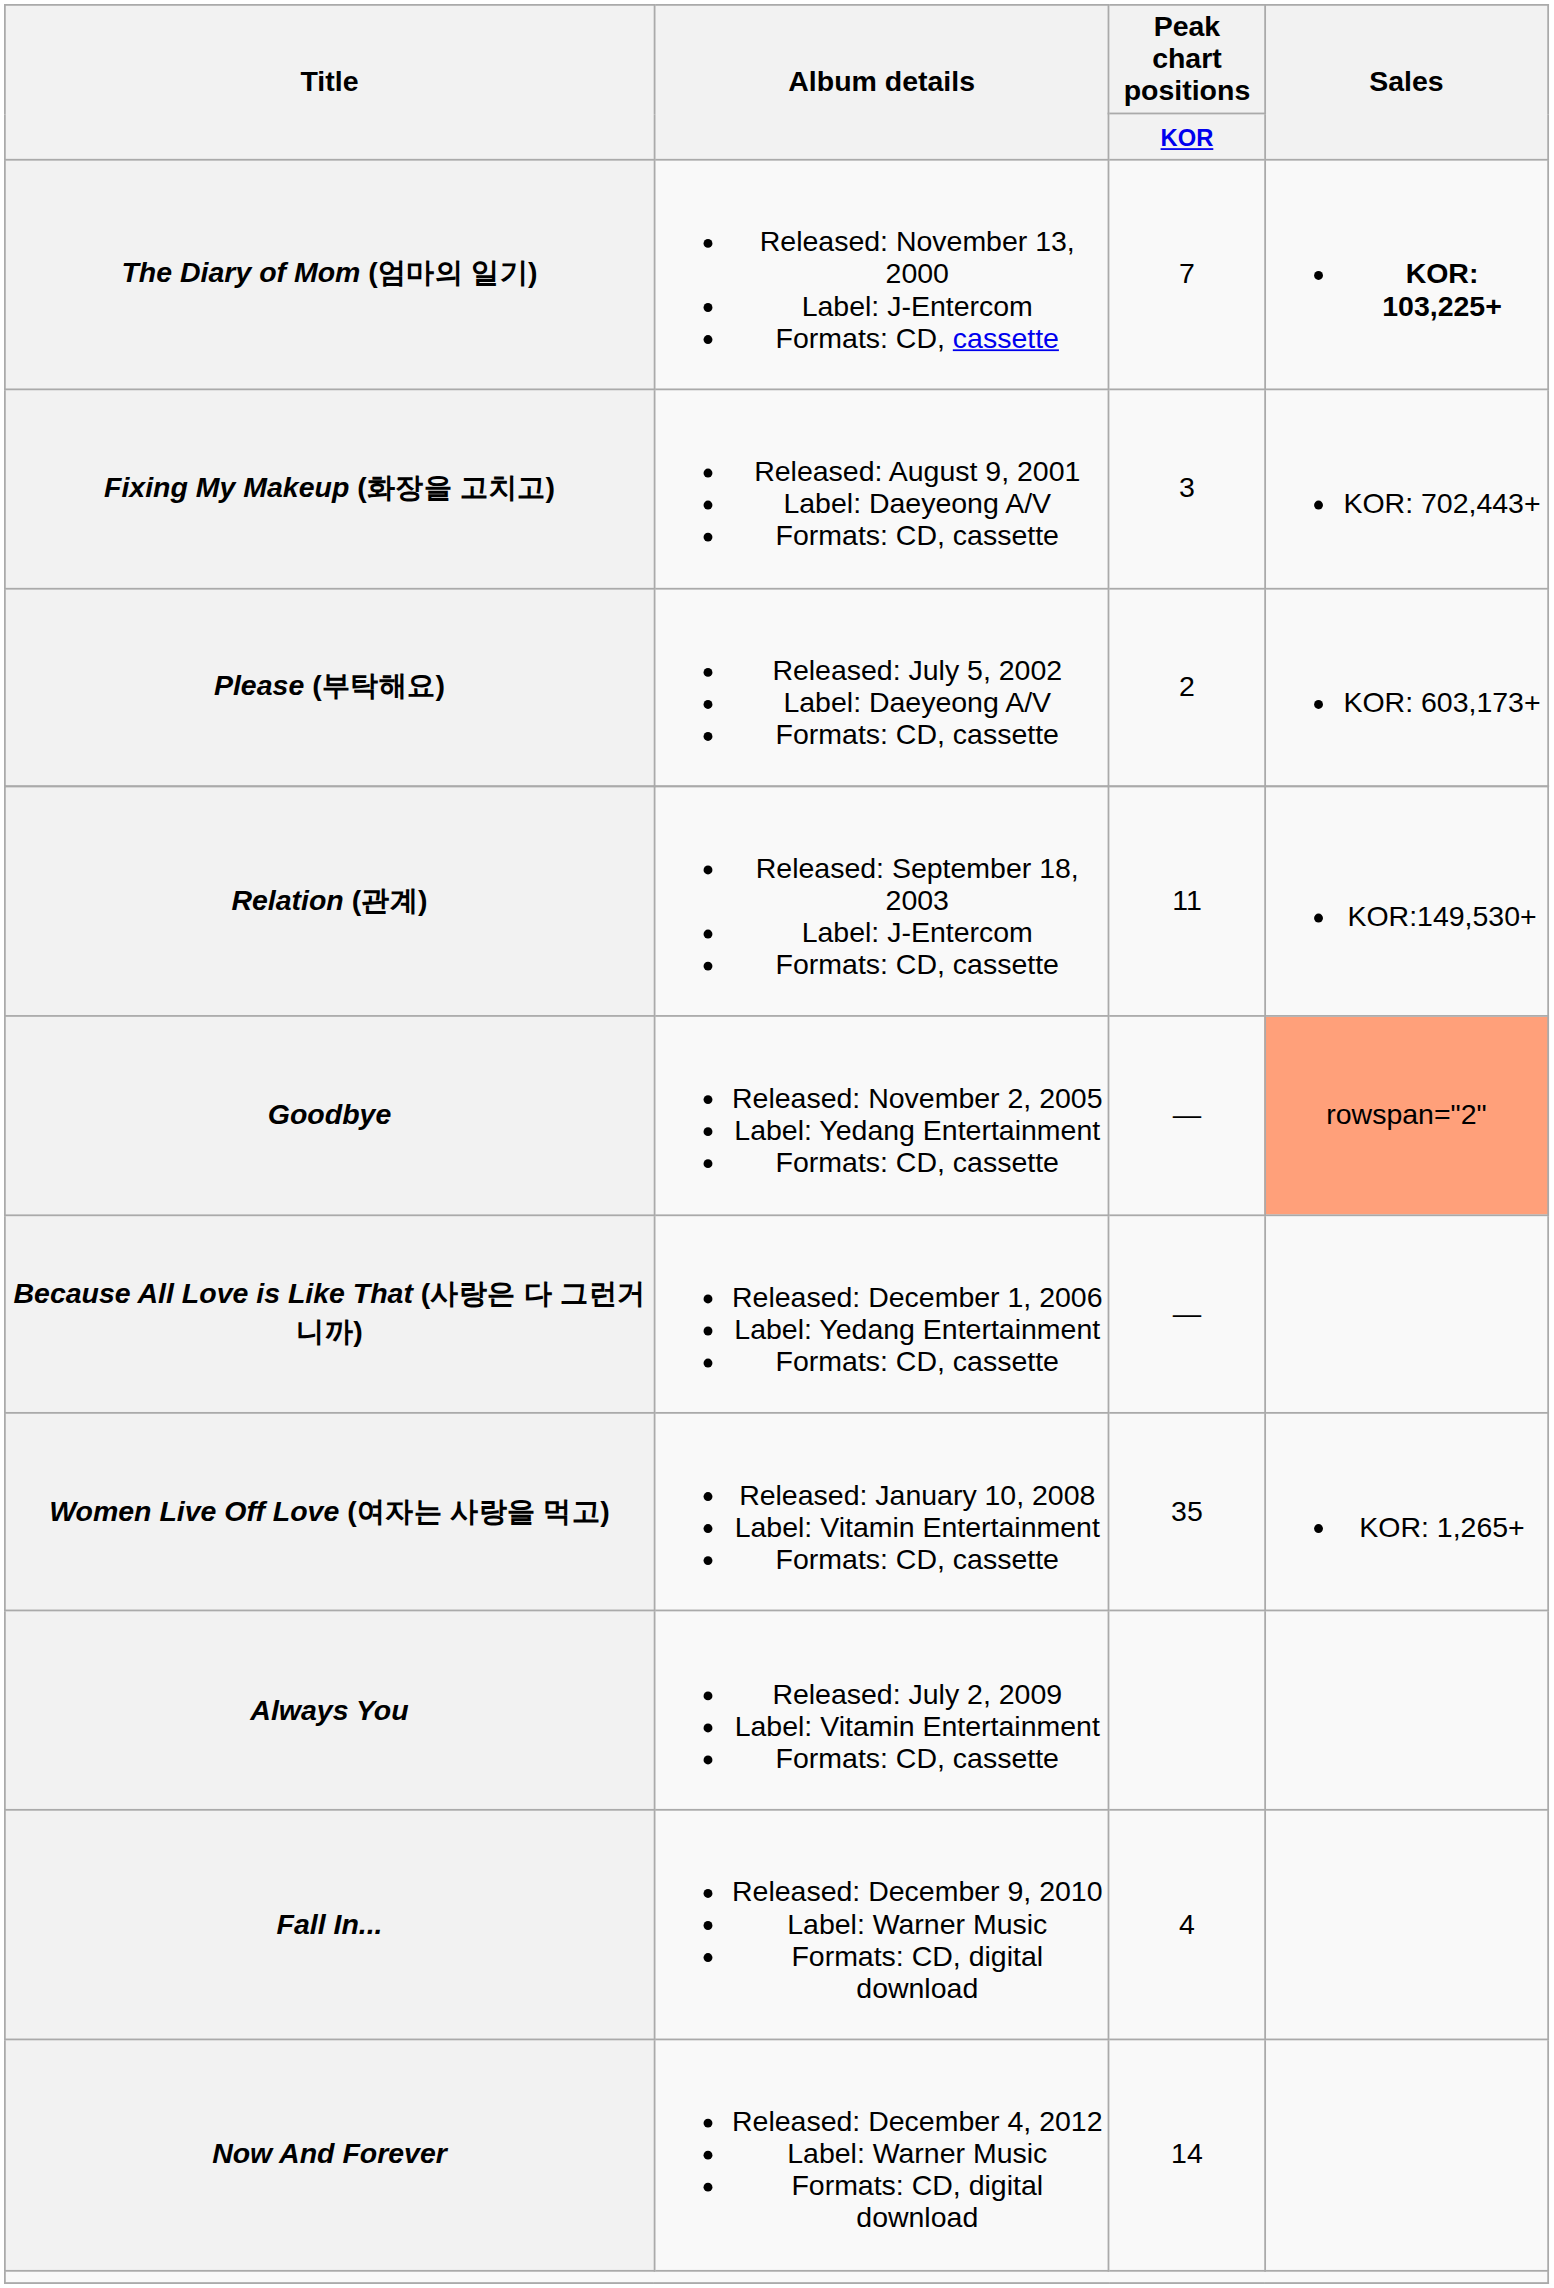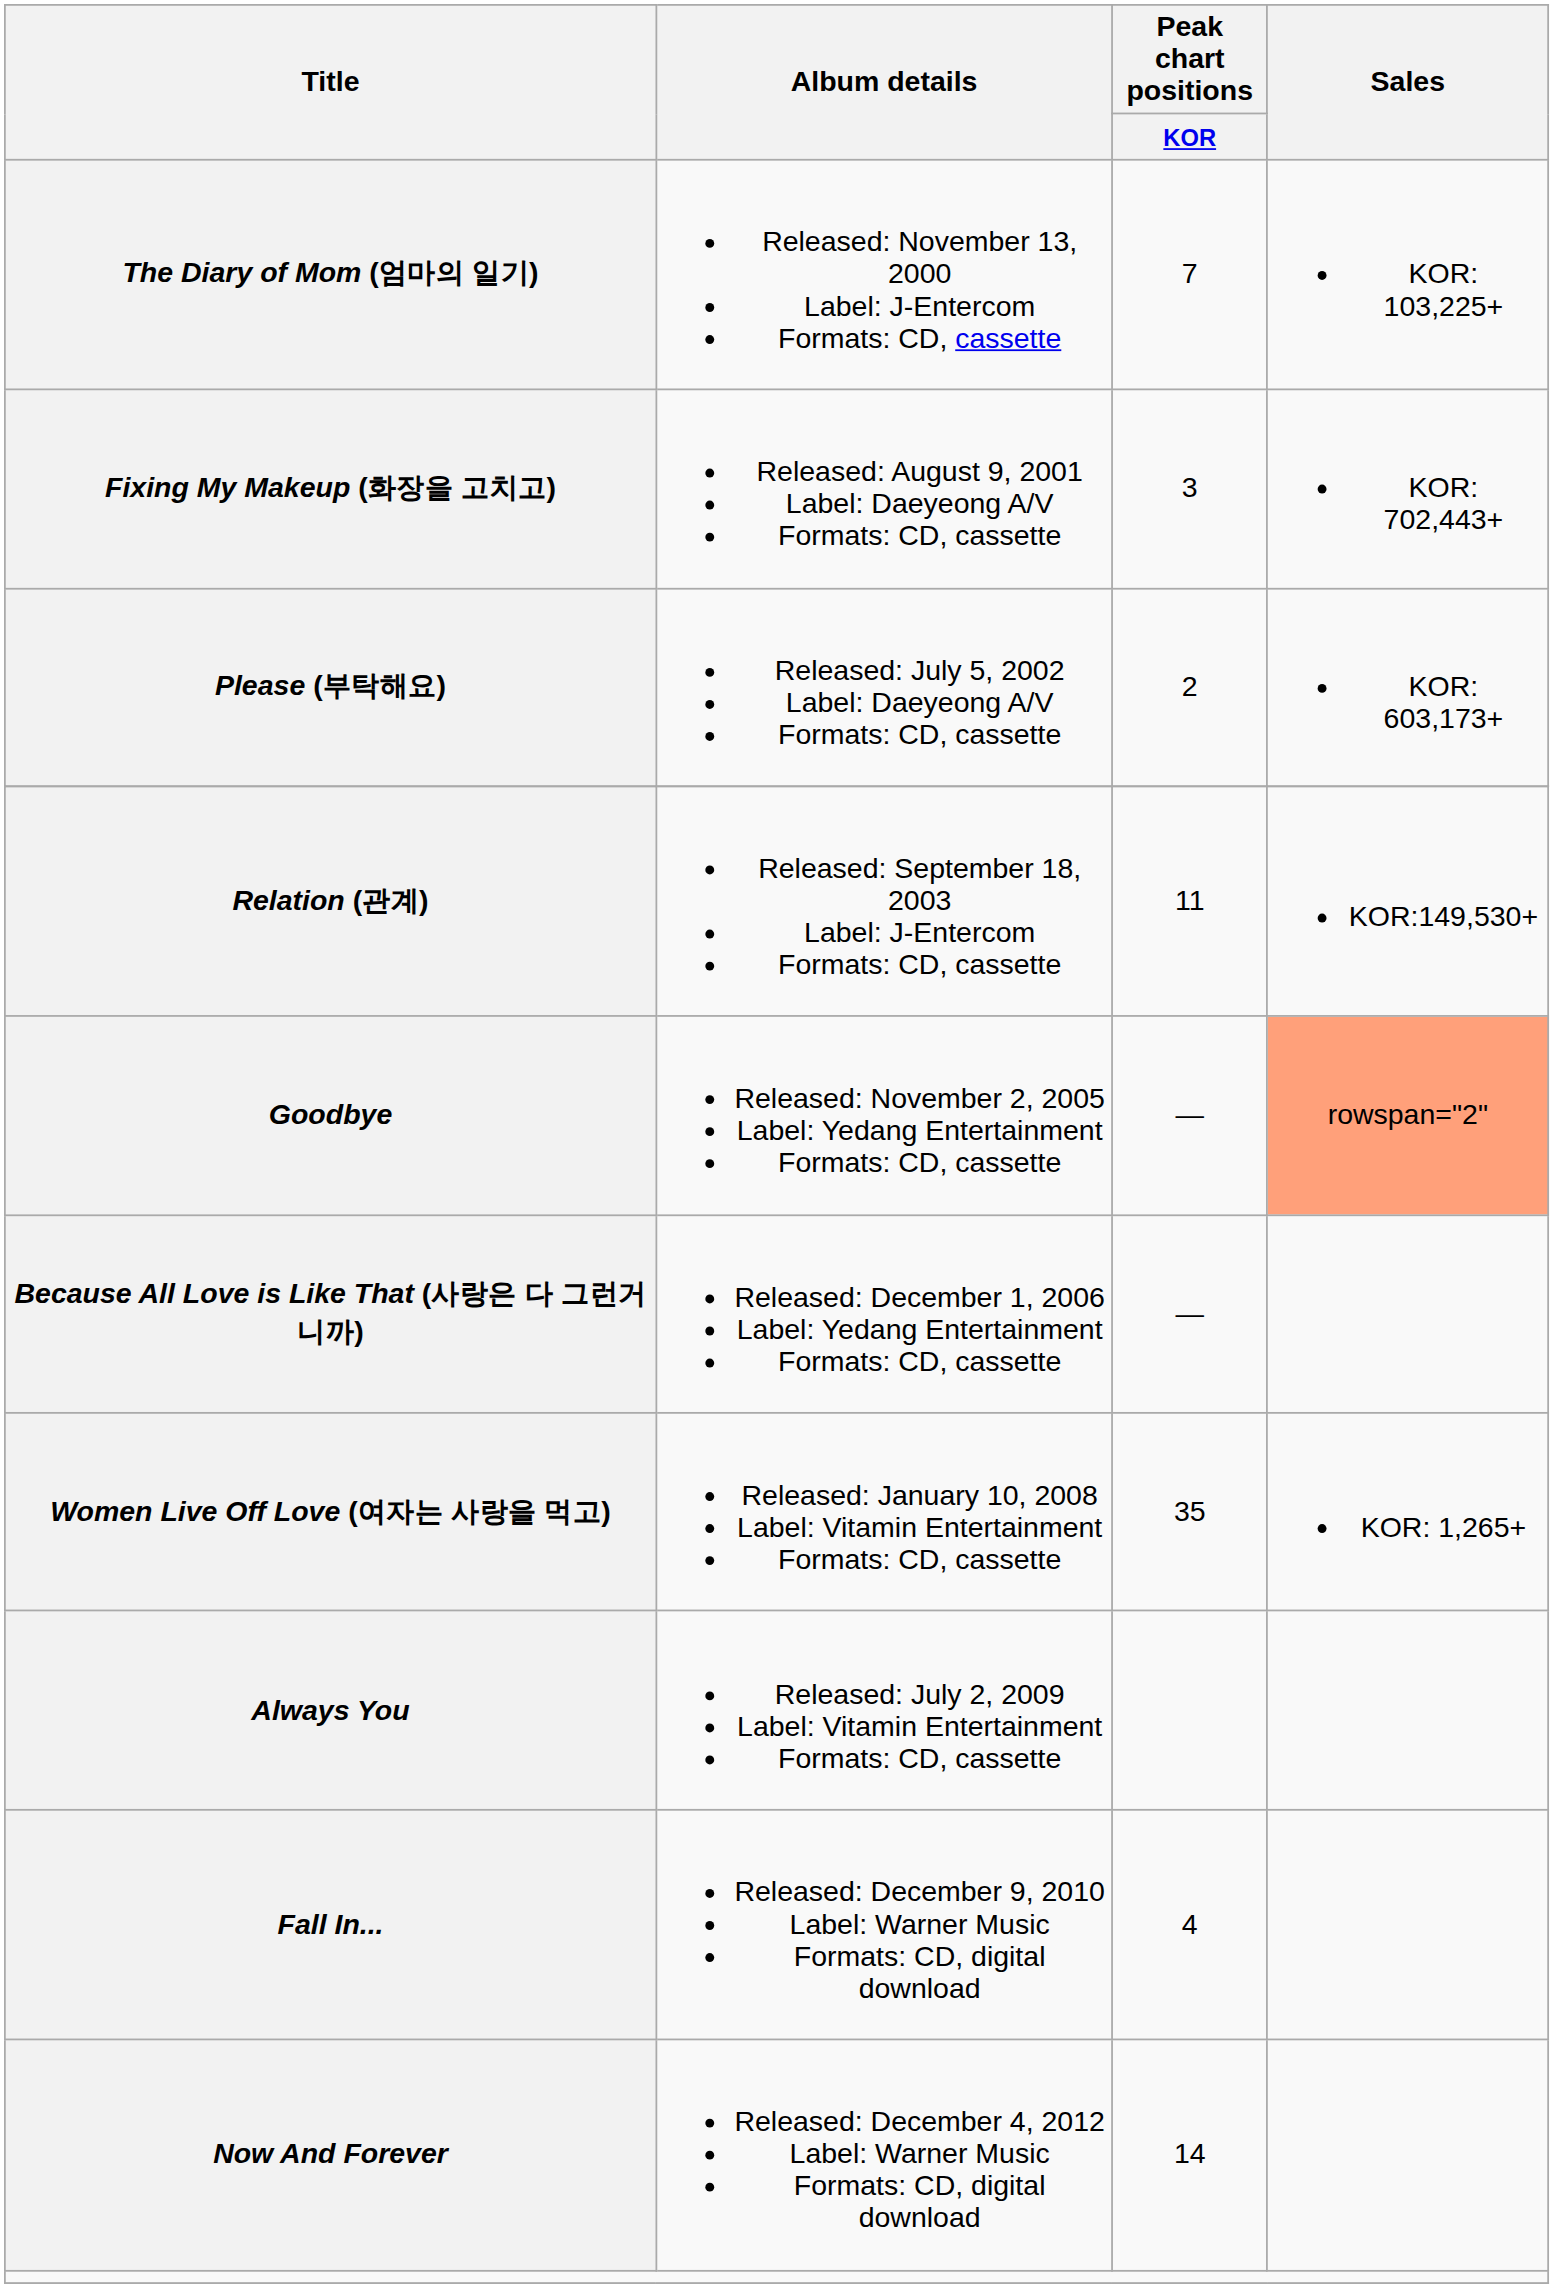(1406, 290) bold -> (1408, 290) normal
